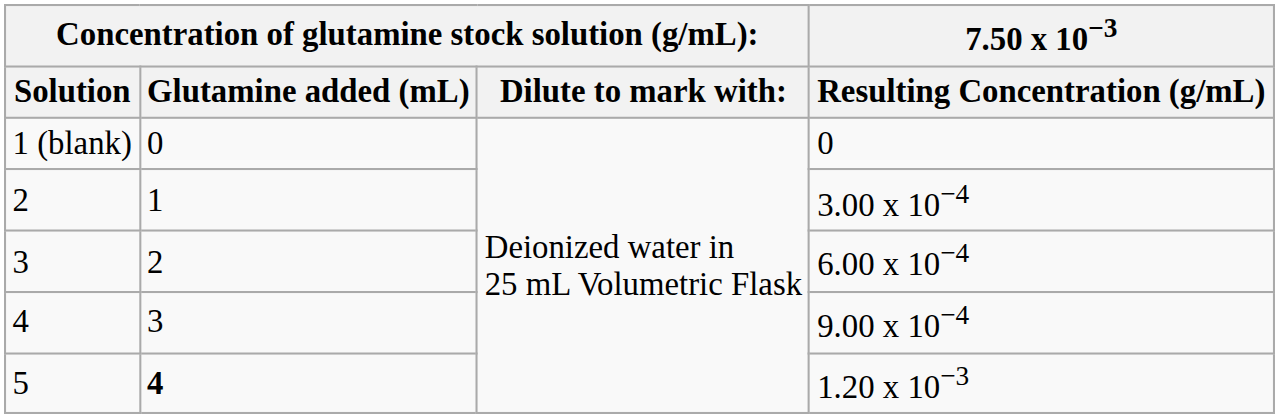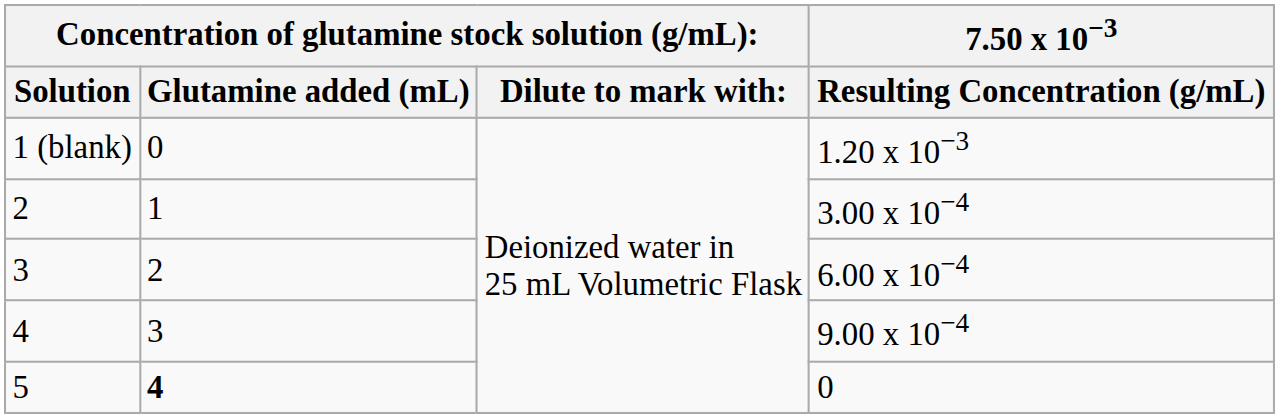(825, 143) 0 -> (893, 147) 1.20 x 10−3
(893, 382) 1.20 x 10−3 -> (825, 386) 0
